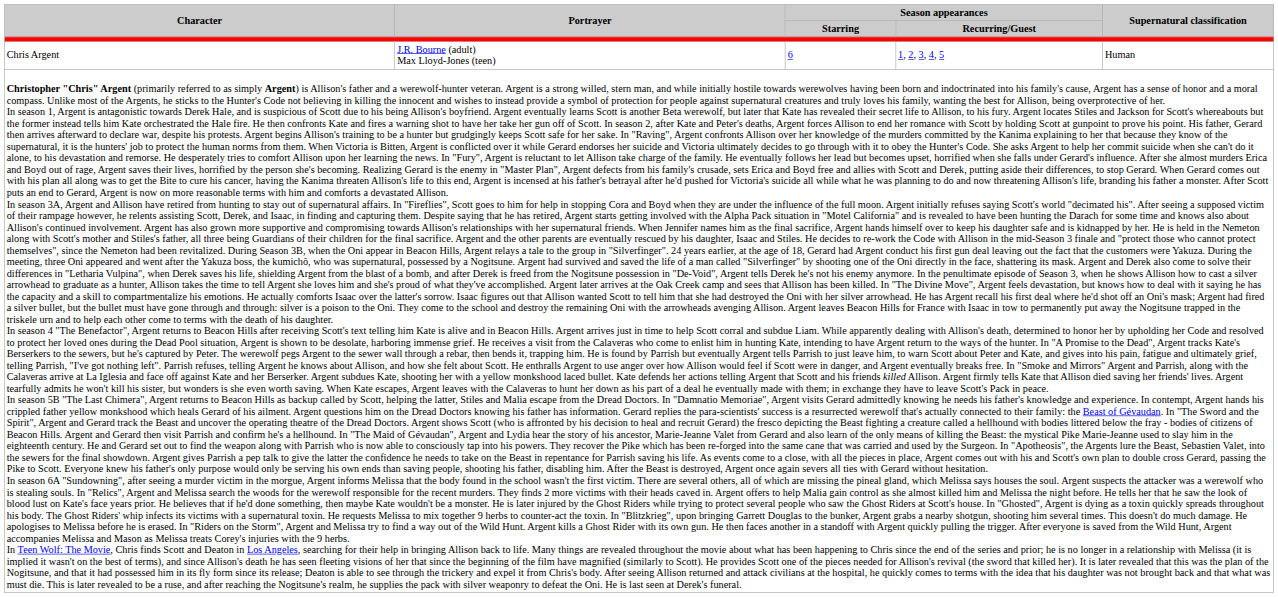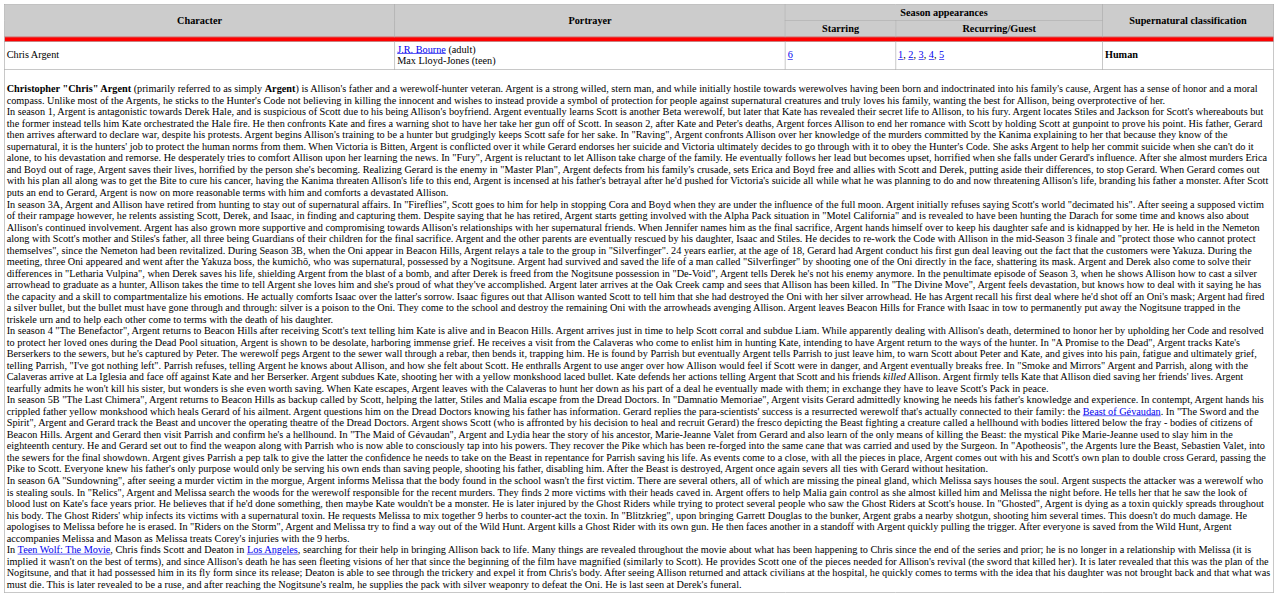(1120, 55) normal -> (1121, 55) bold
